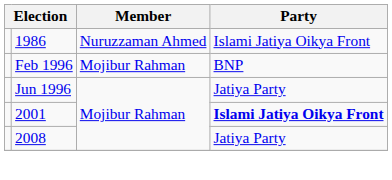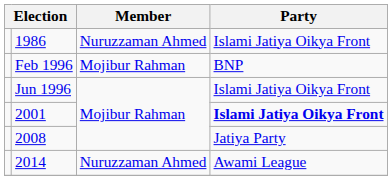(250, 89) Jatiya Party -> (292, 89) Islami Jatiya Oikya Front
+ row: (30, 162)
